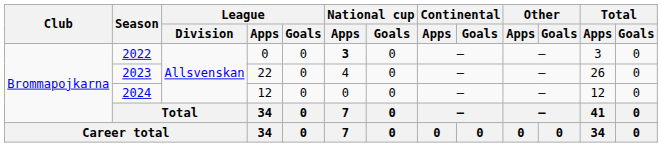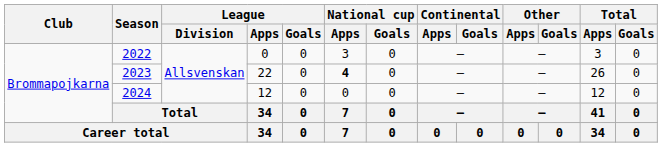(345, 54) bold -> (345, 54) normal
(345, 73) normal -> (345, 73) bold
